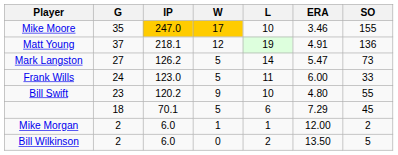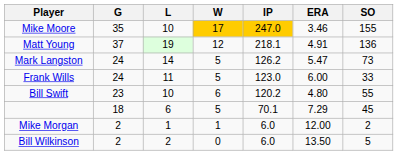columns swapped: (168, 12) <-> (268, 12)
(118, 61) 27 -> (118, 61) 24
(218, 93) 9 -> (218, 93) 6
